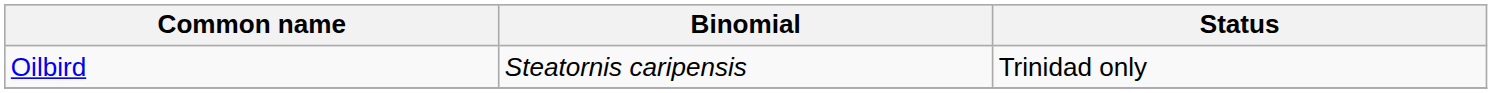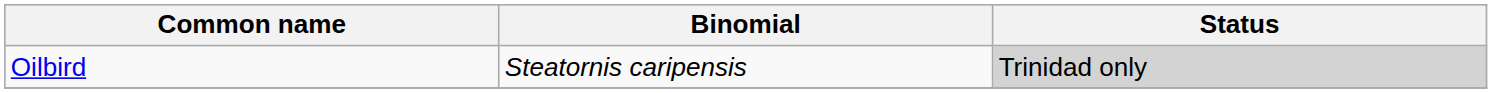(1073, 66) no background -> (1073, 66) lightgrey background
